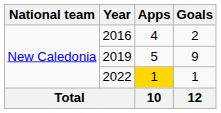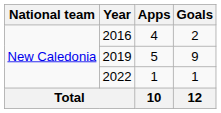(154, 77) gold background -> (154, 77) no background
